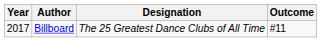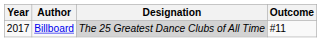(172, 28) no background -> (172, 28) lightgrey background
